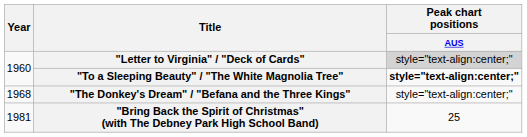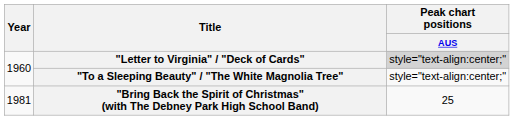(454, 77) bold -> (448, 77) normal
- row: (210, 94)
